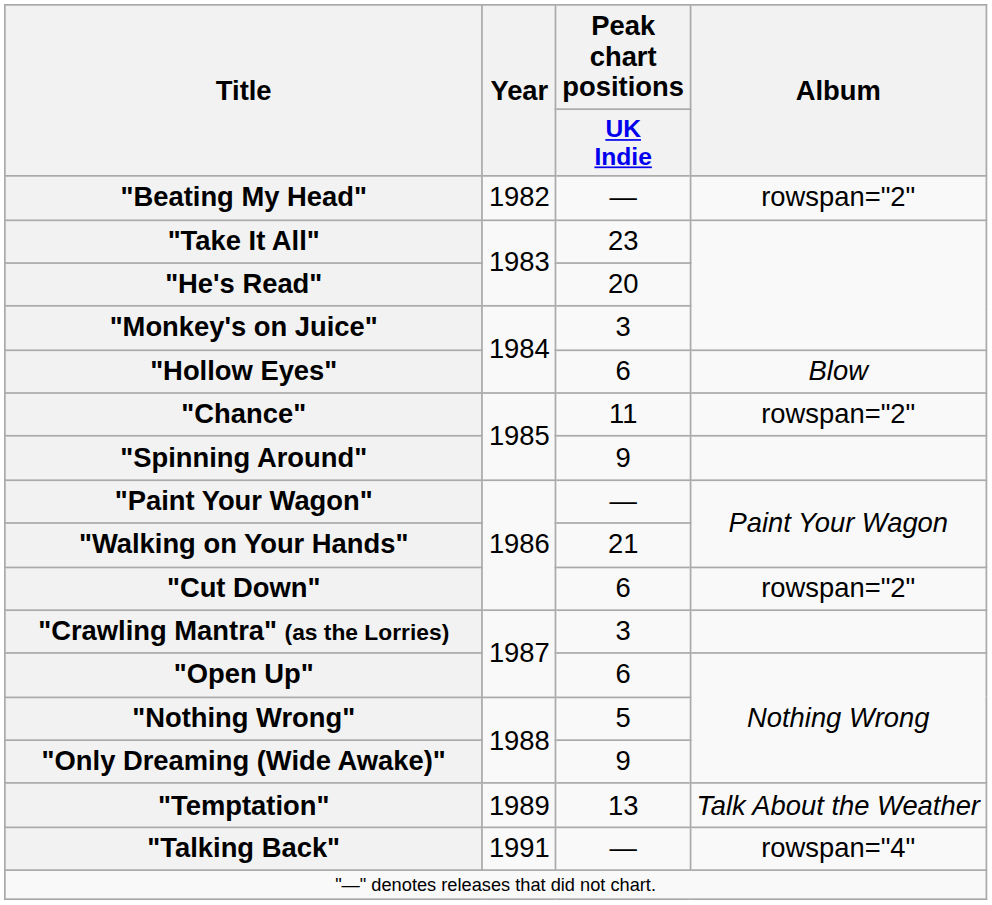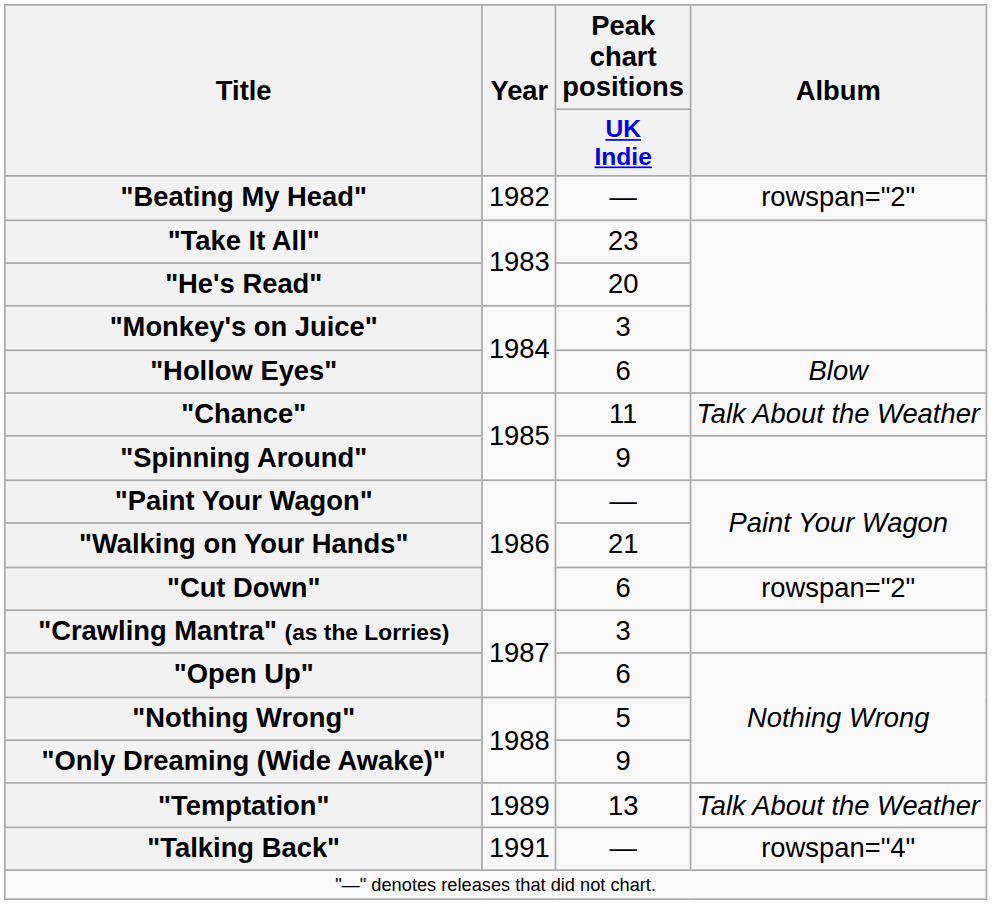(838, 414) rowspan="2" -> (838, 414) Talk About the Weather
